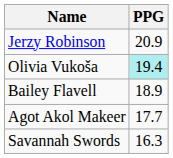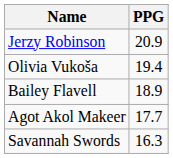(149, 66) paleturquoise background -> (149, 66) no background
